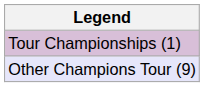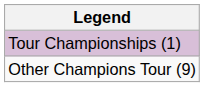(102, 69) lavender background -> (102, 69) no background
